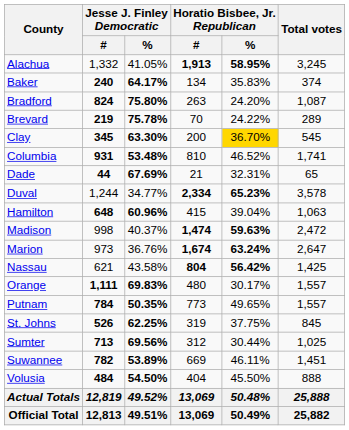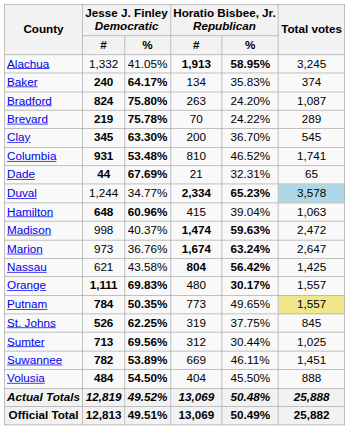(250, 138) gold background -> (250, 138) no background
(312, 193) no background -> (312, 193) lightblue background
(250, 286) normal -> (250, 286) bold
(312, 304) no background -> (312, 304) khaki background
